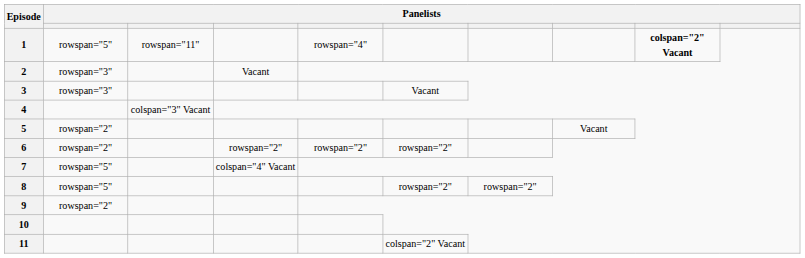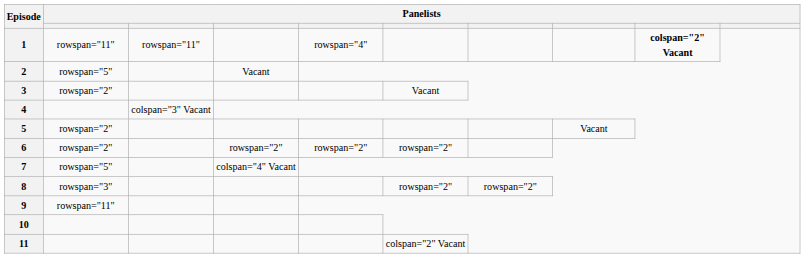(86, 45) rowspan="5" -> (86, 45) rowspan="11"
(86, 71) rowspan="3" -> (86, 71) rowspan="5"
(86, 90) rowspan="3" -> (86, 90) rowspan="2"
(86, 186) rowspan="5" -> (86, 186) rowspan="3"
(86, 205) rowspan="2" -> (86, 205) rowspan="11"
